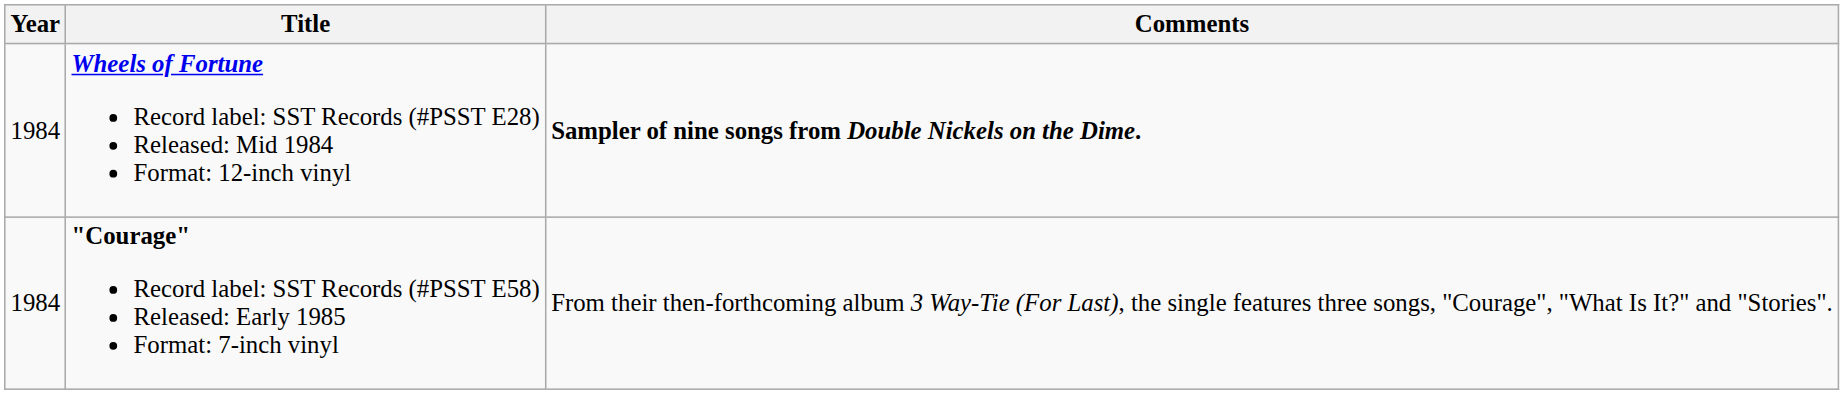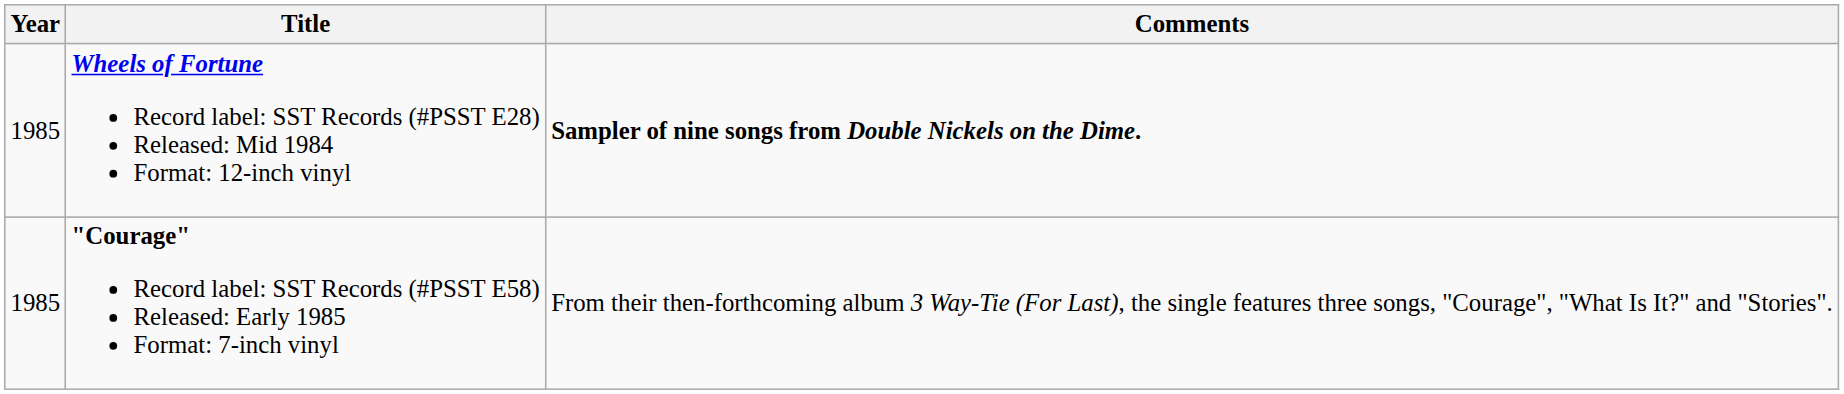(35, 130) 1984 -> (35, 130) 1985
(35, 302) 1984 -> (35, 302) 1985
